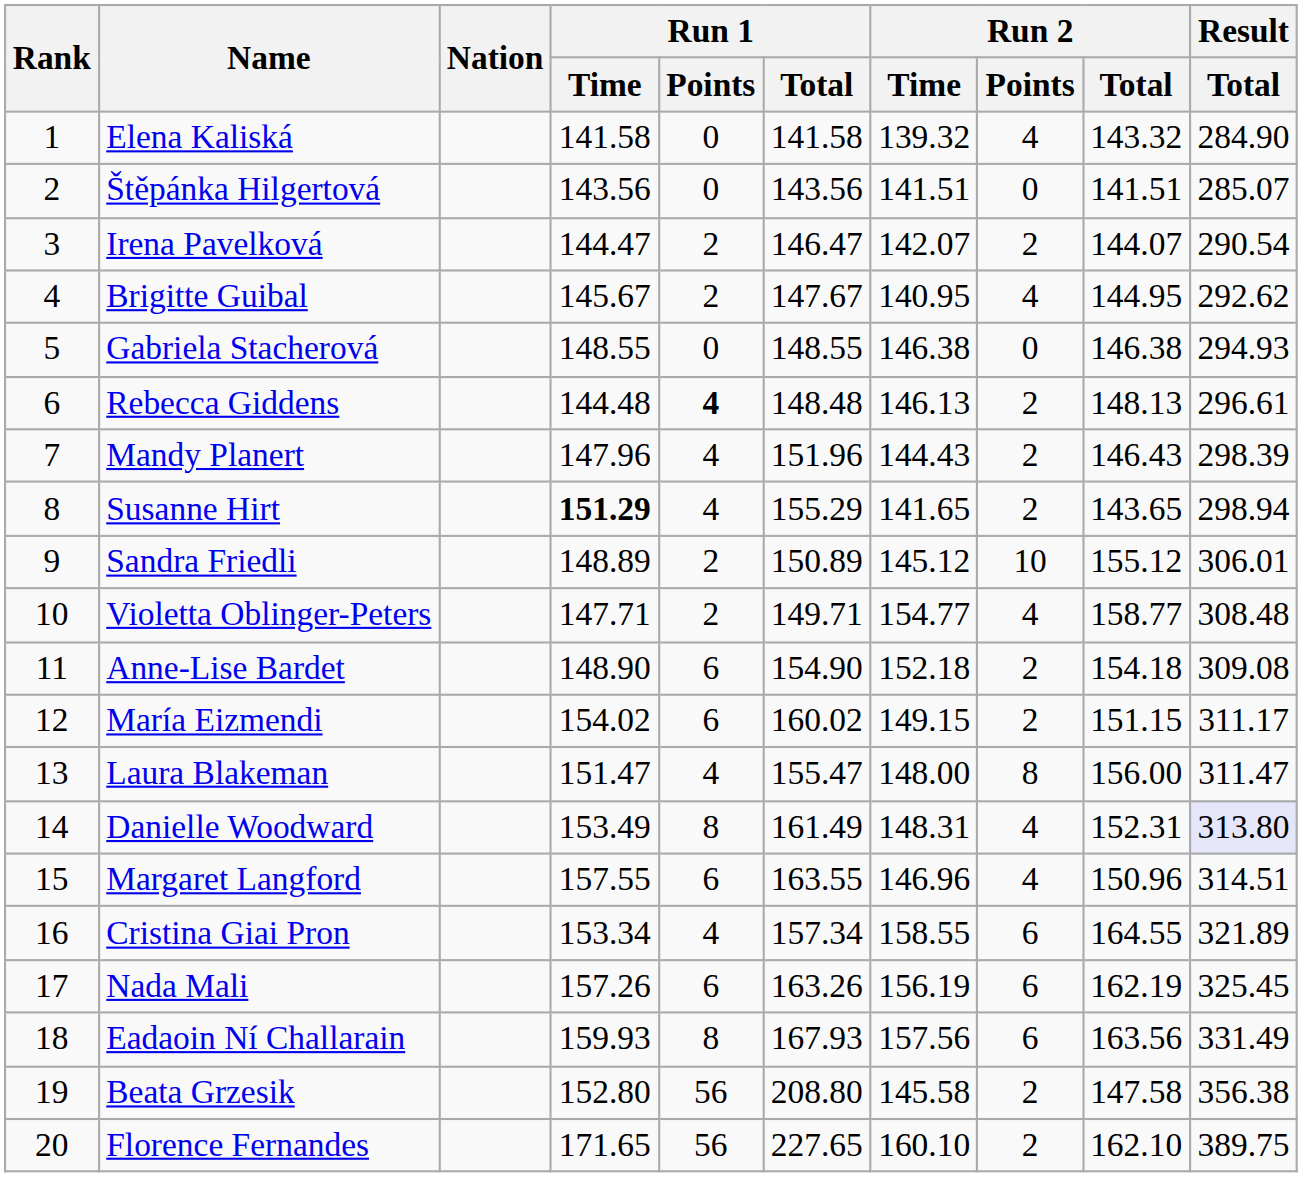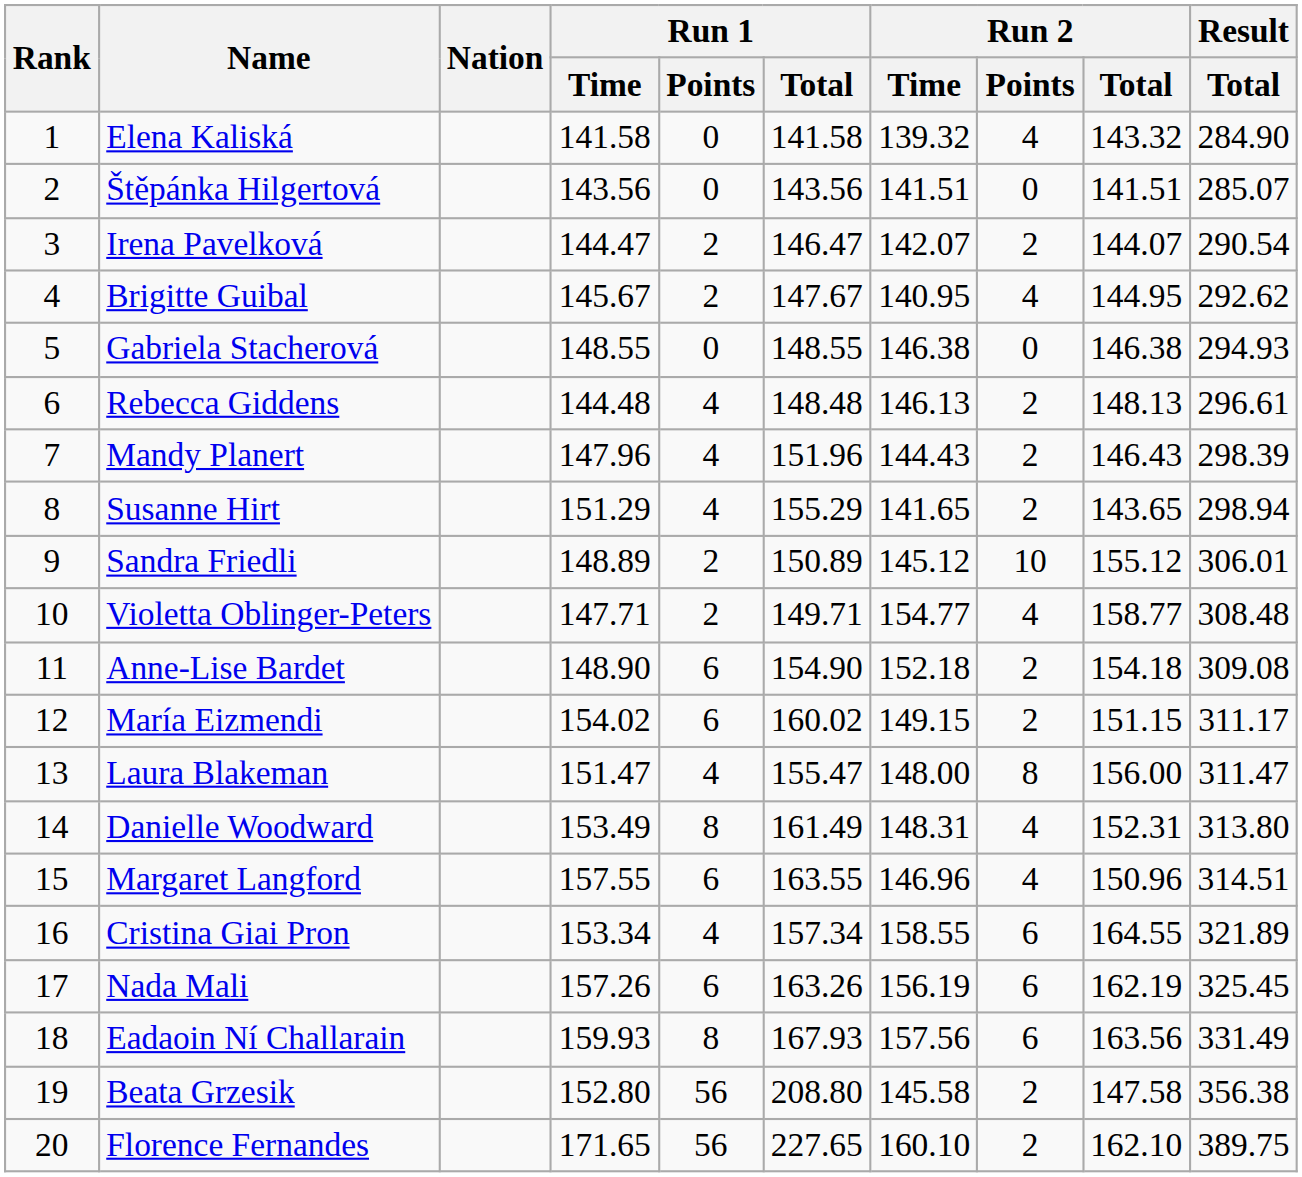(711, 402) bold -> (711, 402) normal
(605, 508) bold -> (605, 508) normal
(1244, 826) lavender background -> (1244, 826) no background
